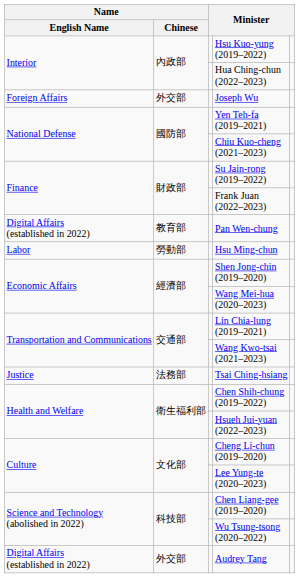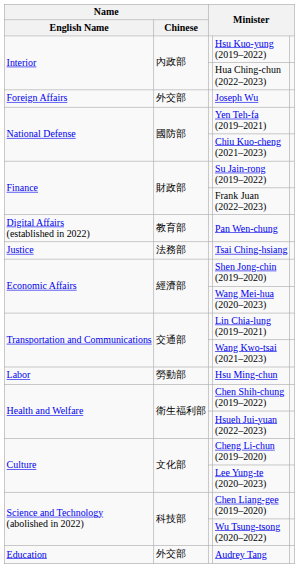rows swapped: (251, 375) <-> (246, 250)
(48, 559) Digital Affairs (established in 2022) -> (27, 554) Education
